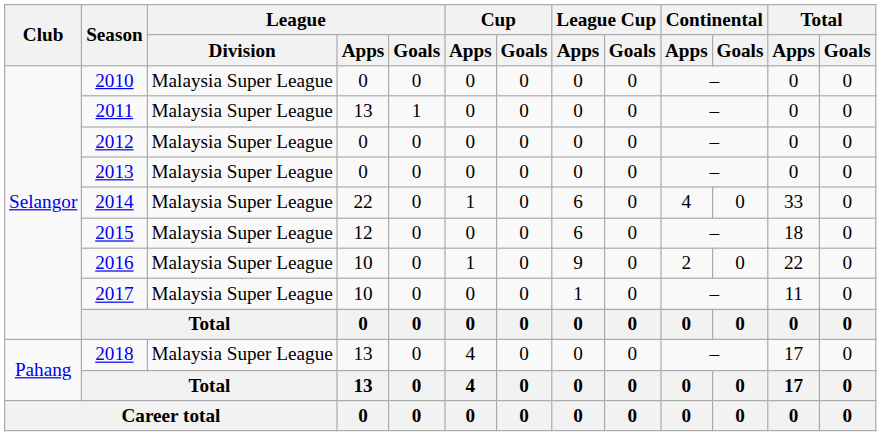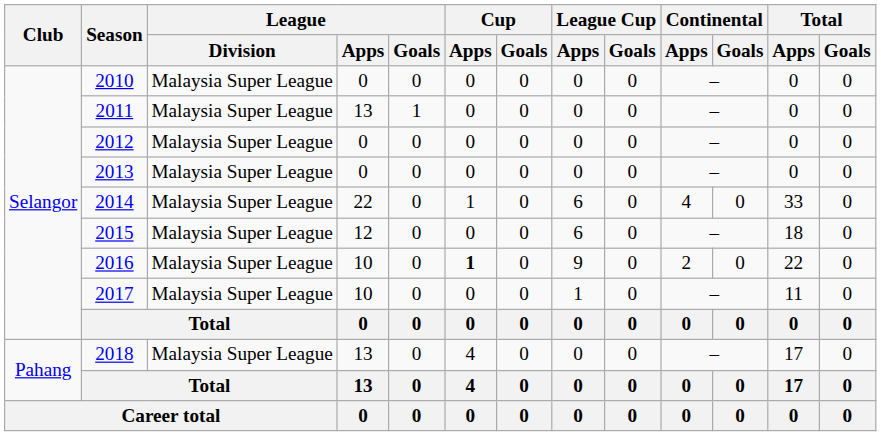(470, 263) normal -> (470, 263) bold
